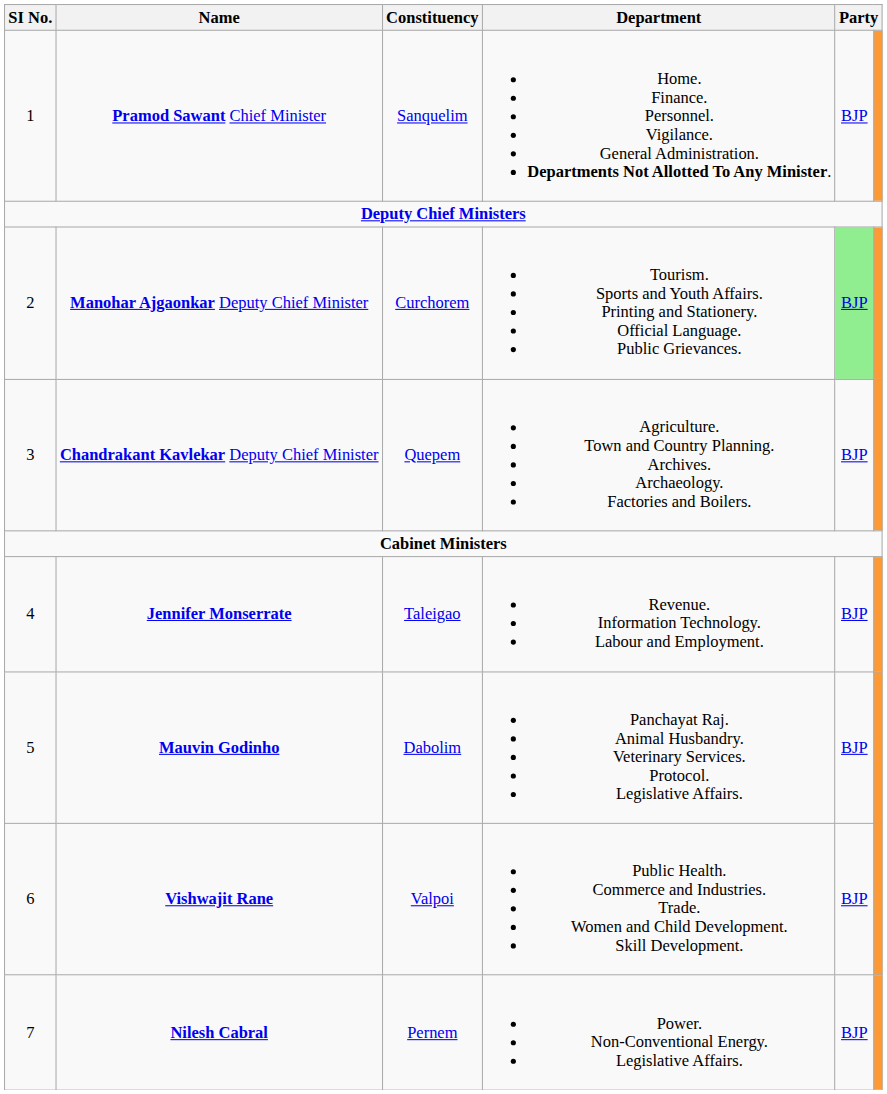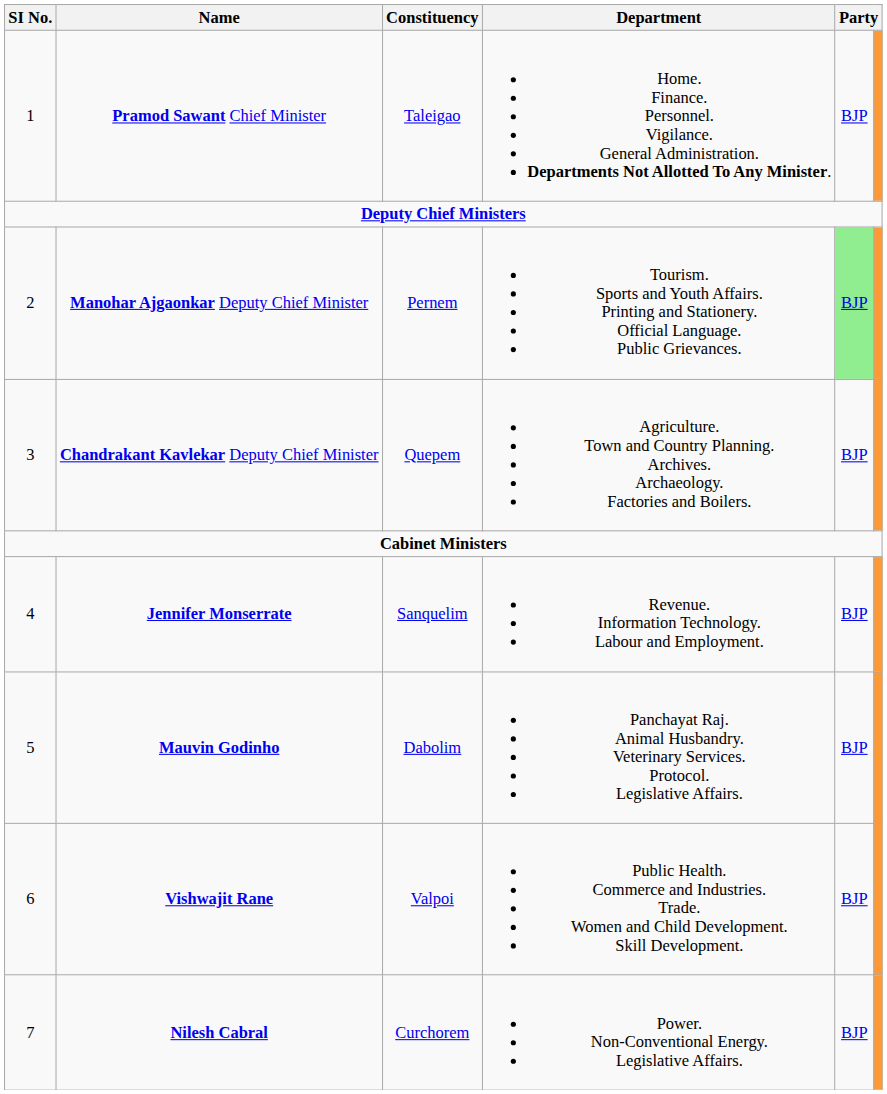(432, 115) Sanquelim -> (432, 115) Taleigao
(432, 303) Curchorem -> (432, 303) Pernem
(432, 614) Taleigao -> (432, 614) Sanquelim
(432, 1032) Pernem -> (432, 1032) Curchorem
